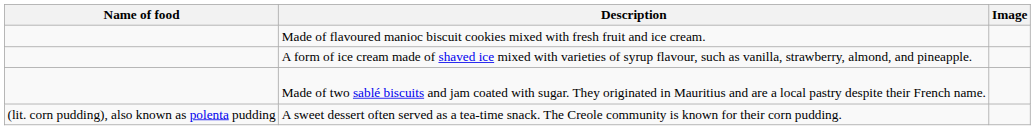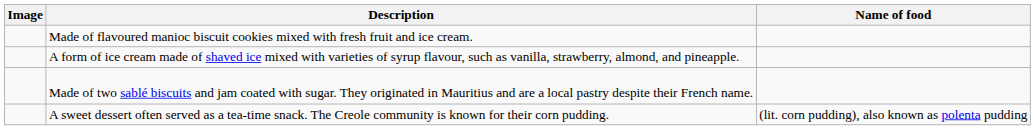columns swapped: (142, 15) <-> (1010, 15)
